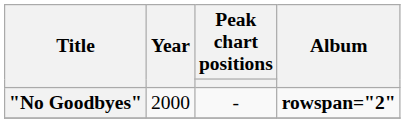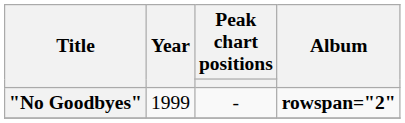(170, 102) 2000 -> (170, 102) 1999
